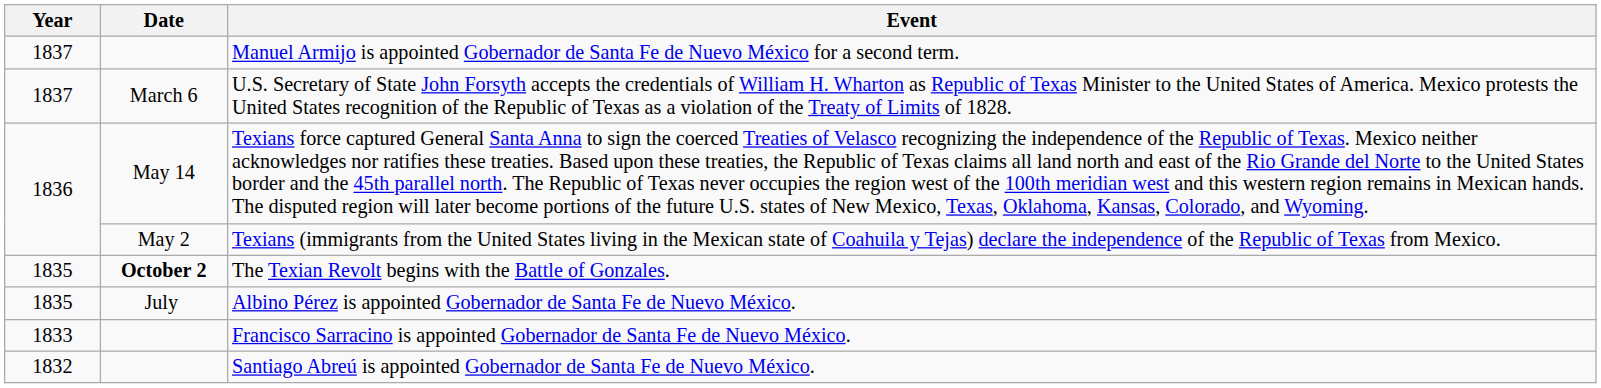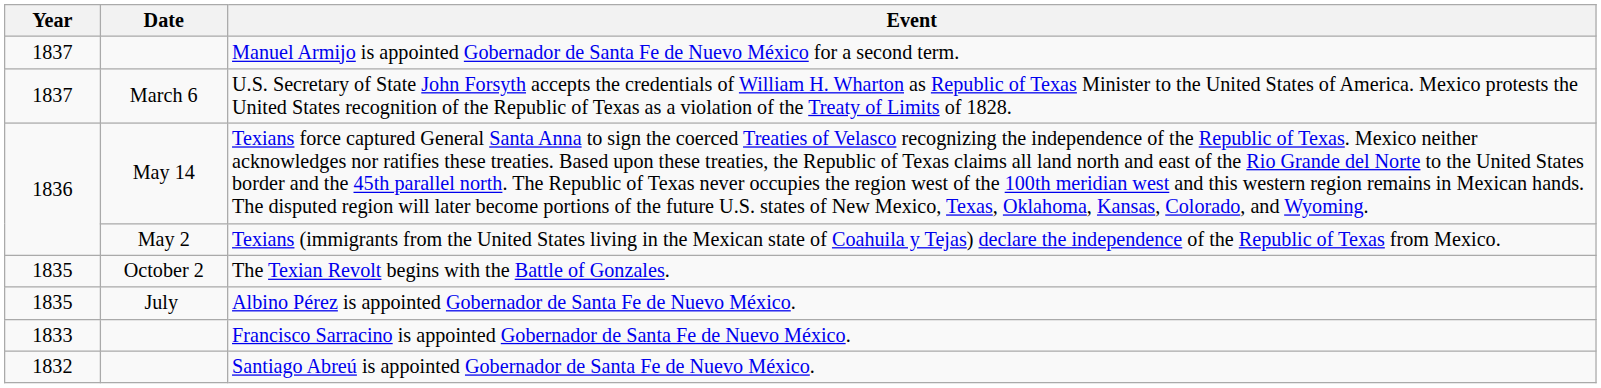(164, 271) bold -> (164, 271) normal
